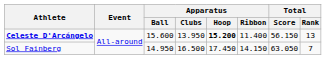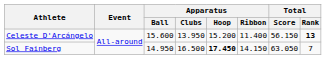(50, 35) bold -> (50, 35) normal
(222, 35) bold -> (222, 35) normal
(310, 35) normal -> (310, 35) bold
(222, 48) normal -> (222, 48) bold
